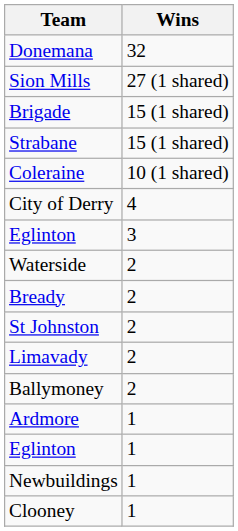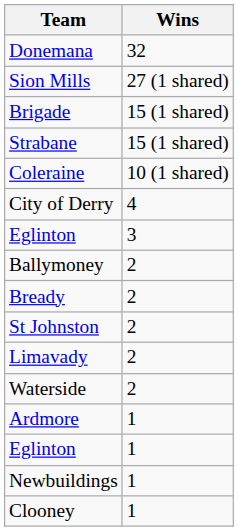(48, 265) Waterside -> (56, 265) Ballymoney
(56, 388) Ballymoney -> (48, 388) Waterside
